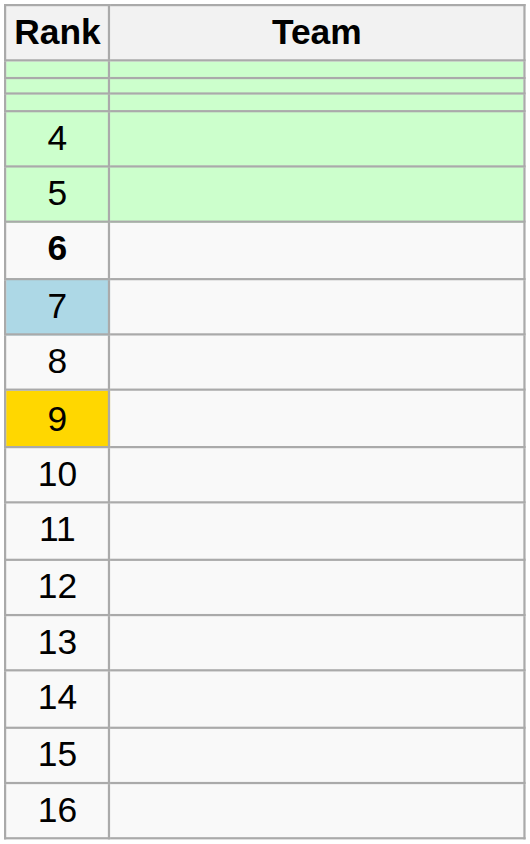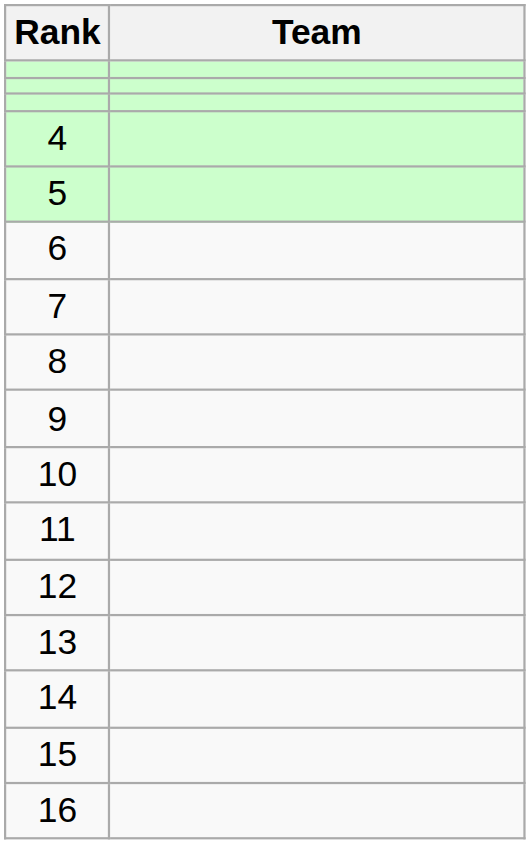(57, 249) bold -> (57, 249) normal
(57, 305) lightblue background -> (57, 305) no background
(57, 417) gold background -> (57, 417) no background
